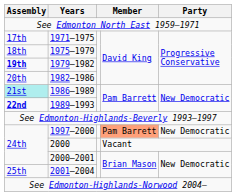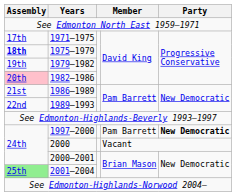(17, 51) normal -> (17, 51) bold
(17, 65) bold -> (17, 65) normal
(17, 78) no background -> (17, 78) pink background
(17, 91) paleturquoise background -> (17, 91) no background
(17, 105) bold -> (17, 105) normal
(129, 131) lightsalmon background -> (129, 131) no background
(195, 131) normal -> (195, 131) bold
(17, 171) no background -> (17, 171) lightgreen background
